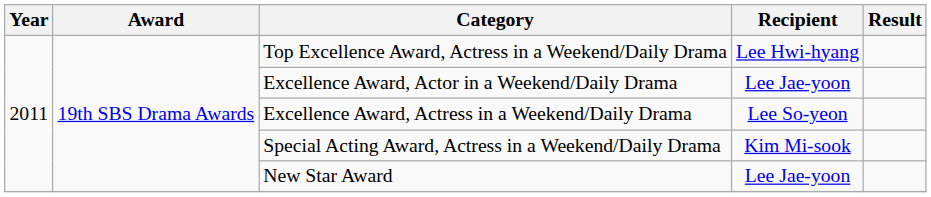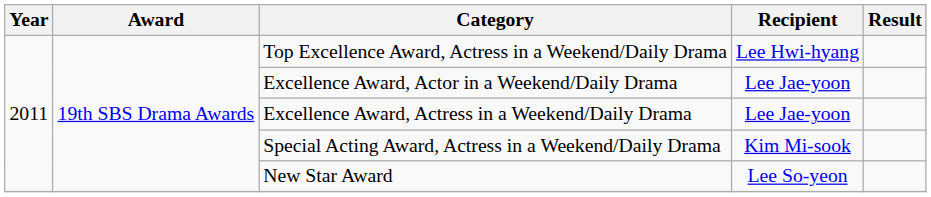(798, 113) Lee So-yeon -> (798, 113) Lee Jae-yoon
(798, 176) Lee Jae-yoon -> (798, 176) Lee So-yeon
